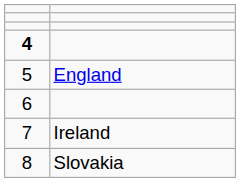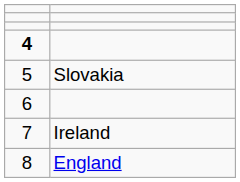(88, 74) England -> (89, 74) Slovakia
(89, 162) Slovakia -> (88, 162) England
